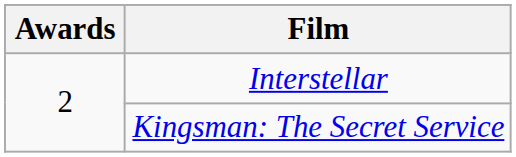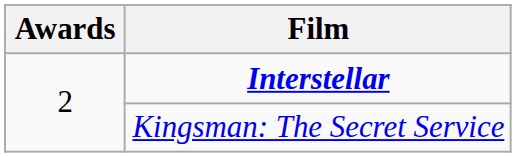(318, 77) normal -> (318, 77) bold
